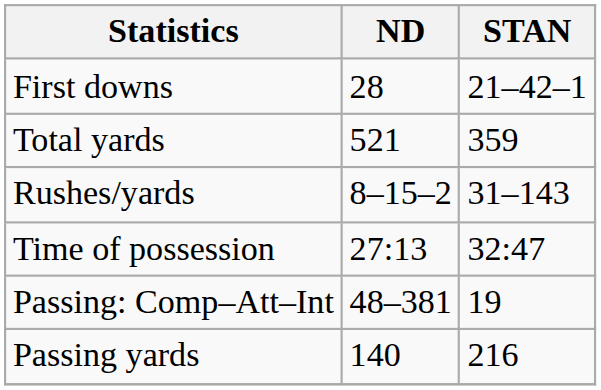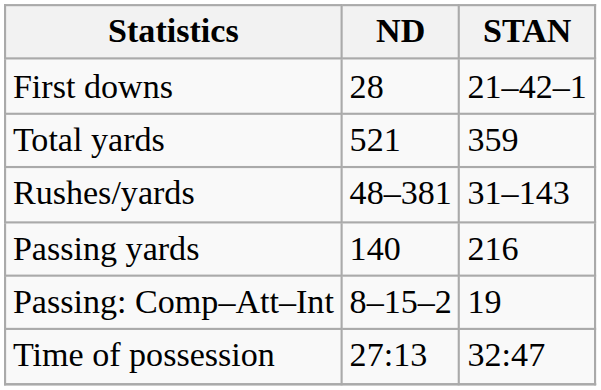(401, 193) 8–15–2 -> (401, 193) 48–381
rows swapped: (106, 355) <-> (144, 247)
(401, 301) 48–381 -> (401, 301) 8–15–2
